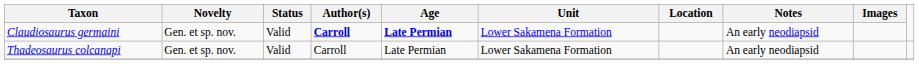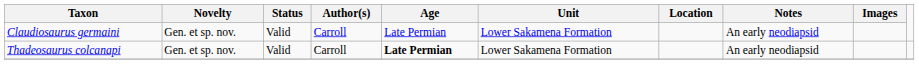(332, 31) bold -> (330, 31) normal
(418, 31) bold -> (415, 31) normal
(415, 50) normal -> (418, 50) bold
